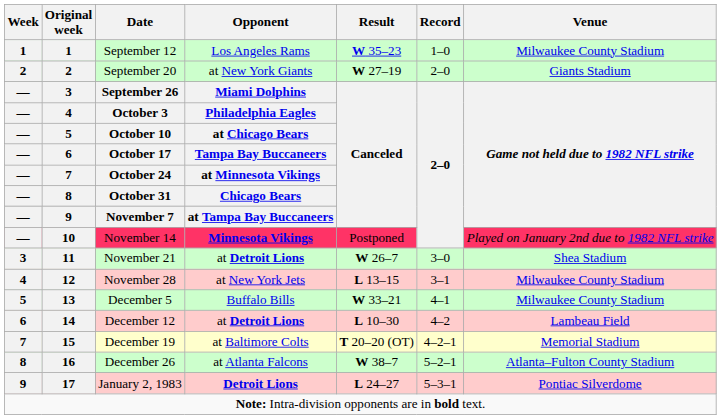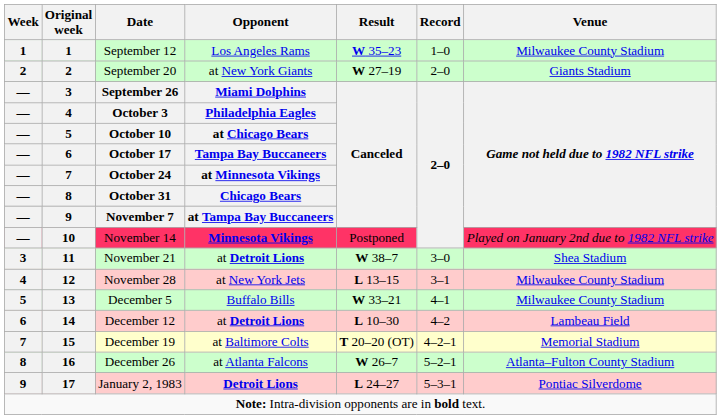(377, 258) W 26–7 -> (377, 258) W 38–7
(377, 362) W 38–7 -> (377, 362) W 26–7
